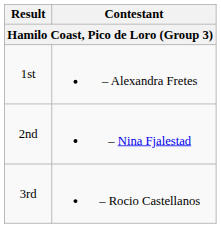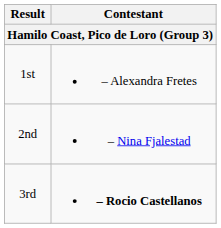(134, 200) normal -> (133, 200) bold
